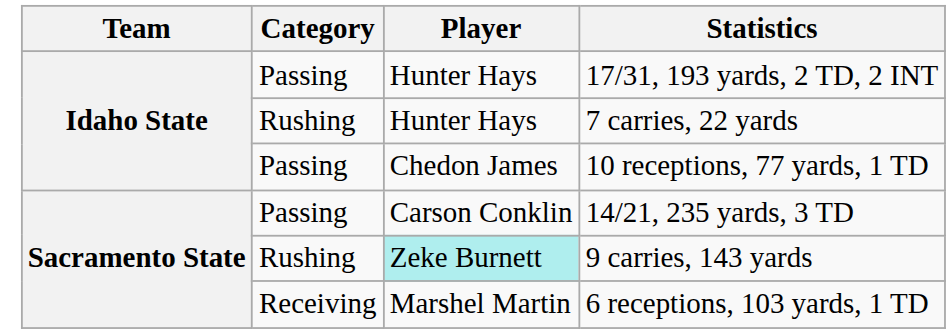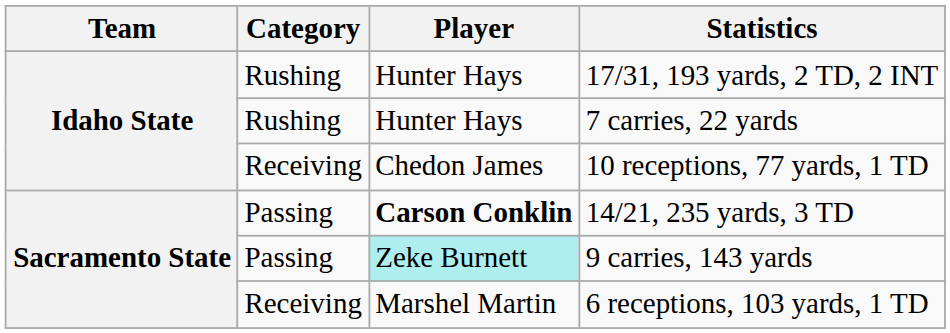(303, 74) Passing -> (293, 74) Rushing
(303, 166) Passing -> (303, 166) Receiving
(481, 212) normal -> (474, 212) bold
(307, 258) Rushing -> (289, 258) Passing
